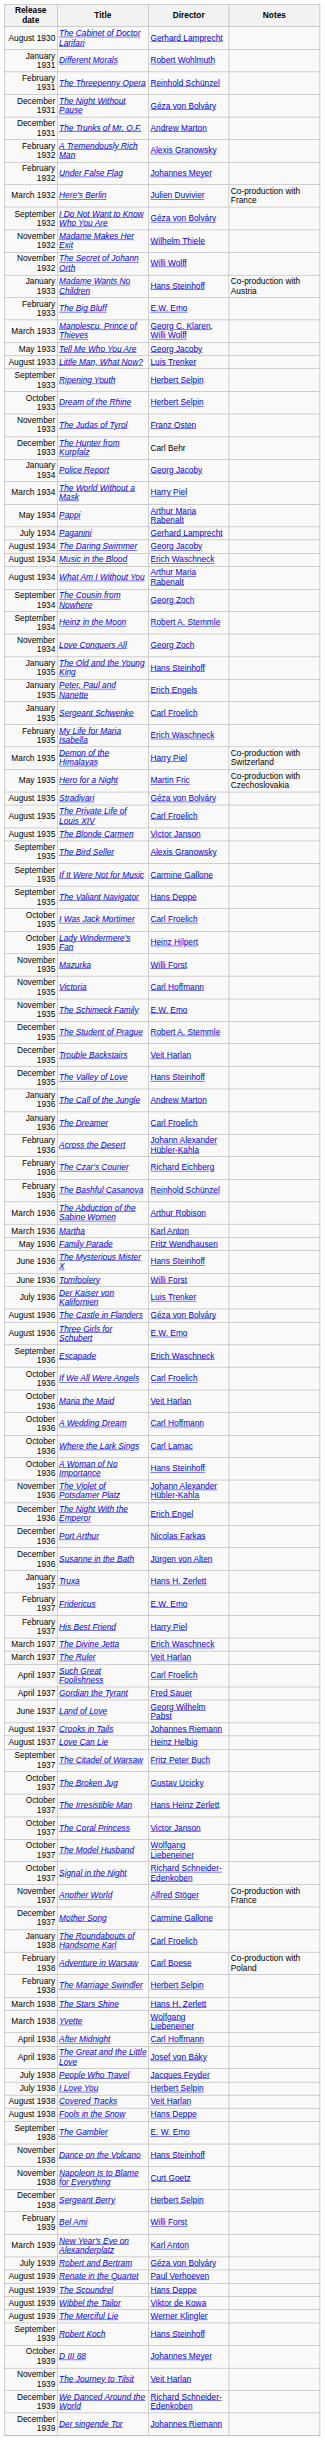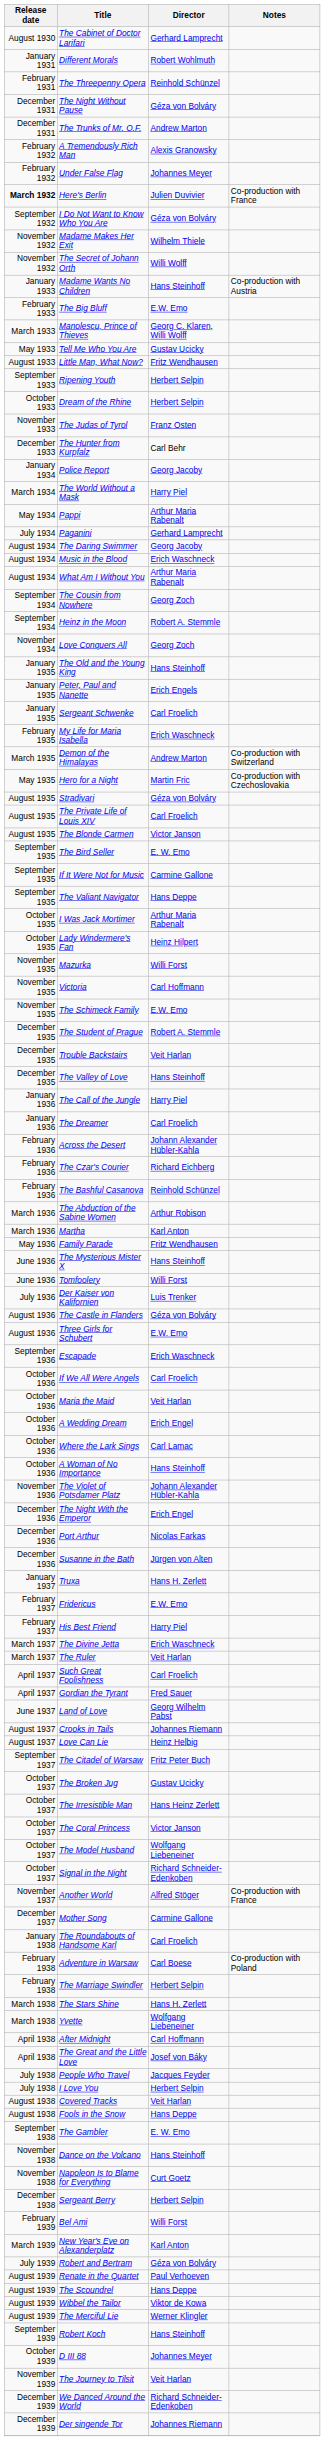(33, 196) normal -> (33, 196) bold
(176, 349) Georg Jacoby -> (177, 349) Gustav Ucicky
(173, 362) Luis Trenker -> (184, 362) Fritz Wendhausen
(169, 758) Harry Piel -> (179, 758) Andrew Marton
(184, 852) Alexis Granowsky -> (170, 852) E. W. Emo
(174, 920) Carl Froelich -> (173, 920) Arthur Maria Rabenalt
(179, 1100) Andrew Marton -> (169, 1100) Harry Piel
(177, 1424) Carl Hoffmann -> (172, 1424) Erich Engel
